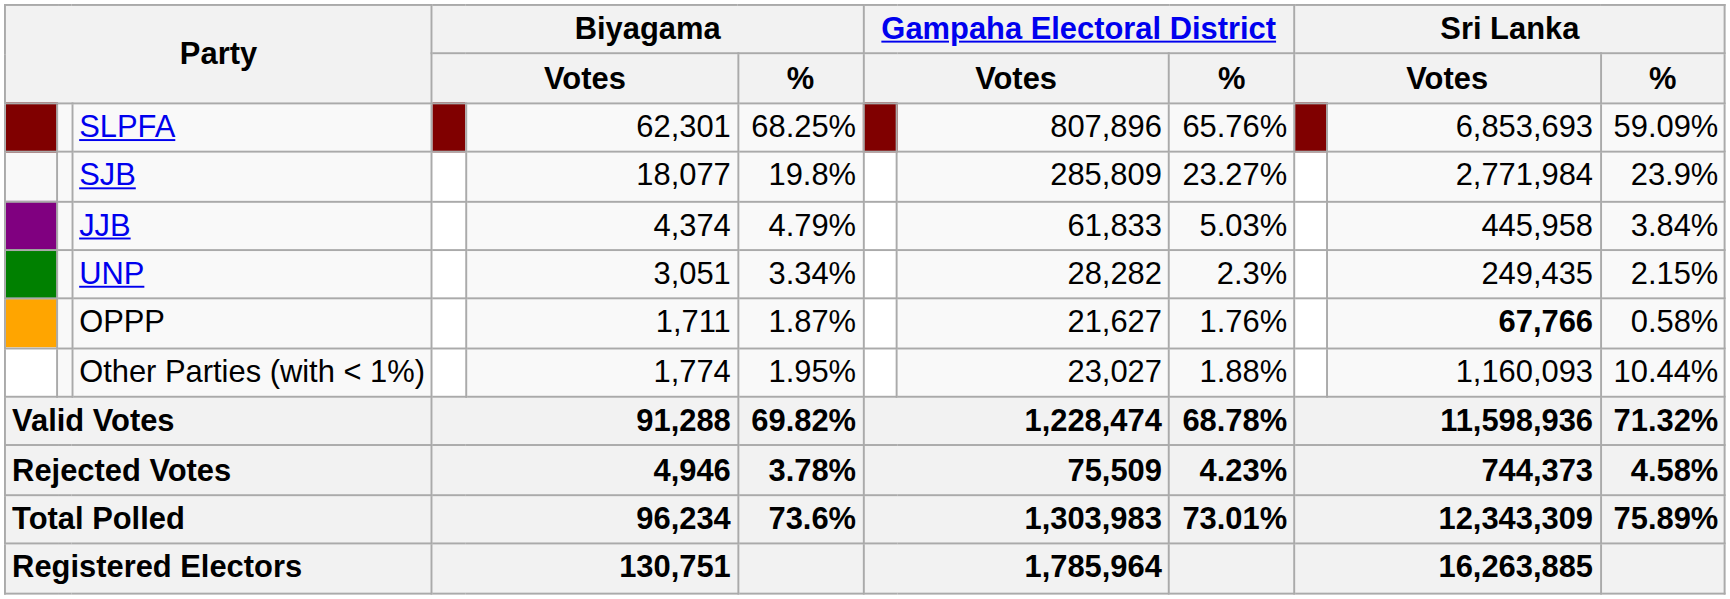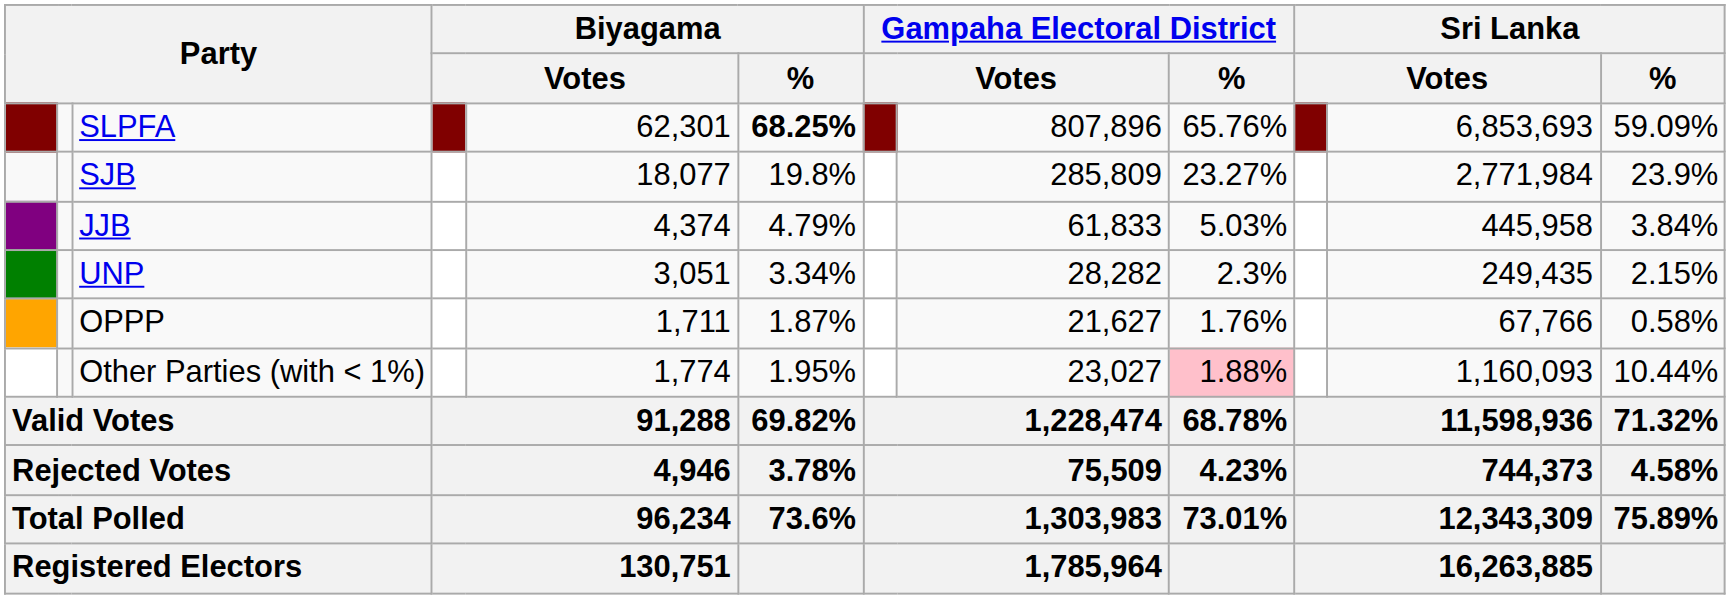(804, 126) normal -> (804, 126) bold
(1546, 322) bold -> (1546, 322) normal
(1243, 371) no background -> (1243, 371) pink background
